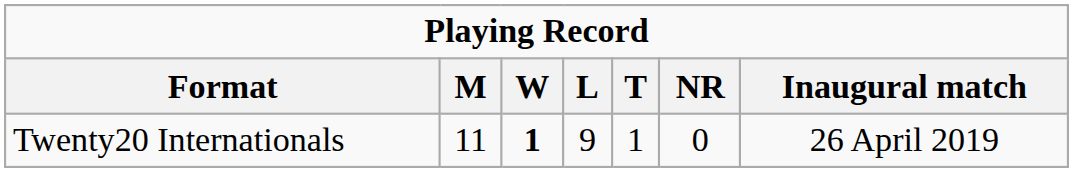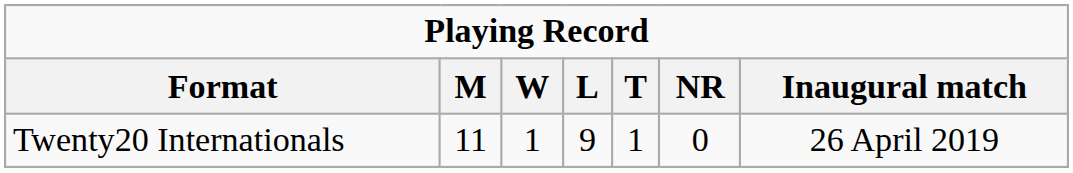(532, 139) bold -> (532, 139) normal
